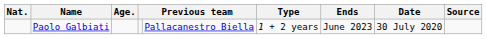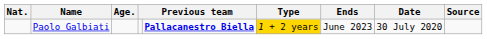(199, 27) normal -> (199, 27) bold
(288, 27) no background -> (288, 27) gold background
